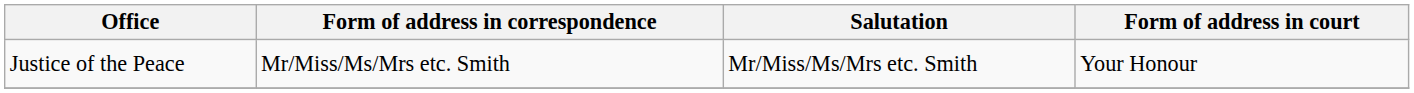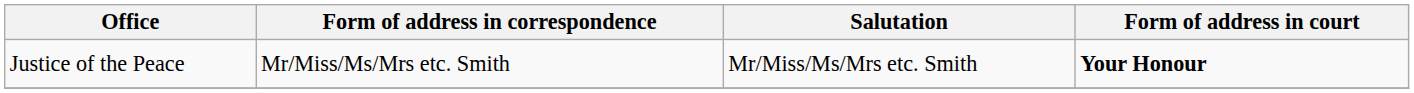(1139, 64) normal -> (1143, 64) bold
